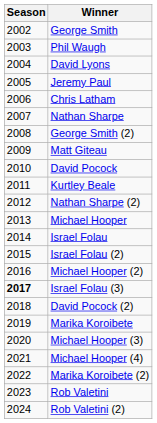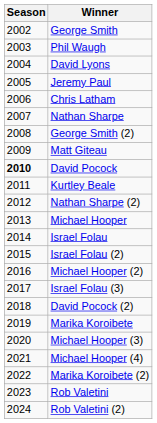(19, 168) normal -> (19, 168) bold
(19, 289) bold -> (19, 289) normal
